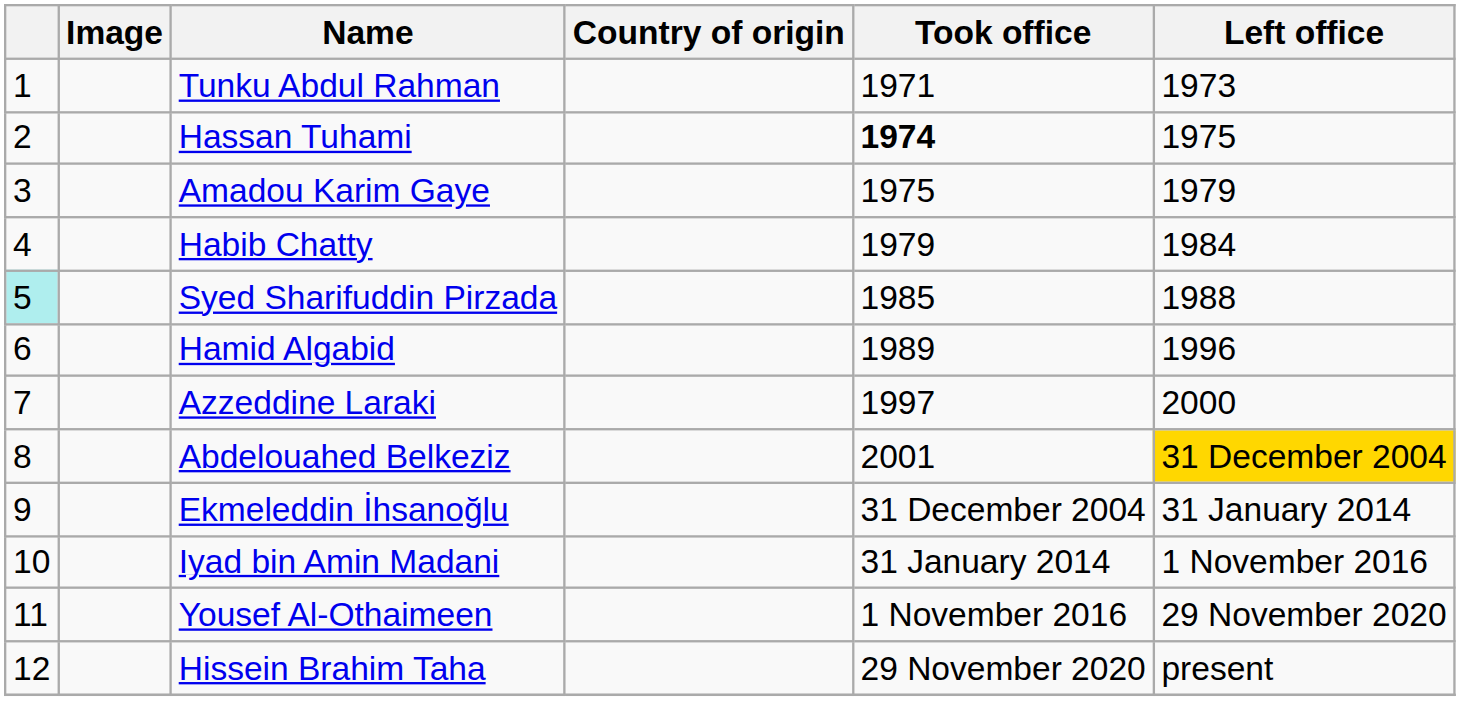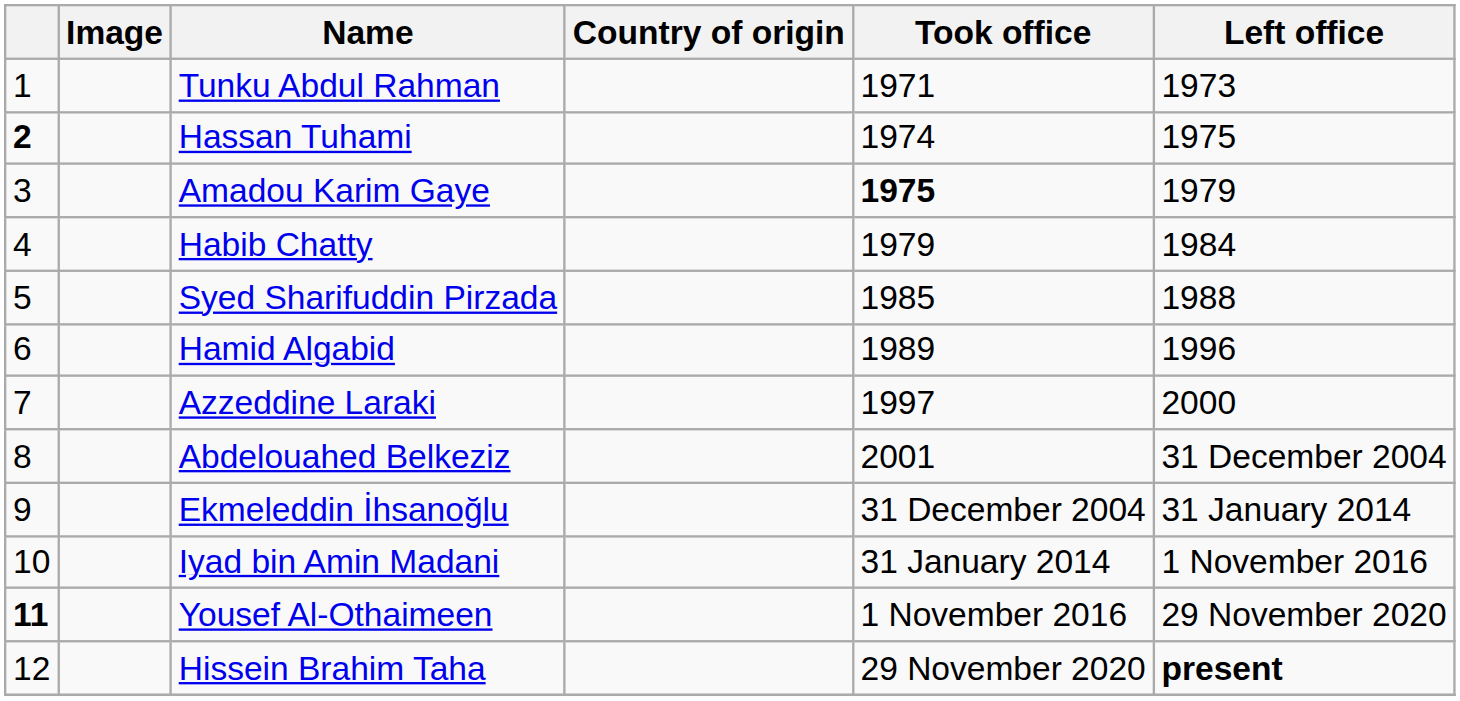(22, 138) normal -> (22, 138) bold
(898, 138) bold -> (898, 138) normal
(898, 191) normal -> (898, 191) bold
(22, 297) paleturquoise background -> (22, 297) no background
(1304, 456) gold background -> (1304, 456) no background
(30, 615) normal -> (31, 615) bold
(1217, 668) normal -> (1222, 668) bold
